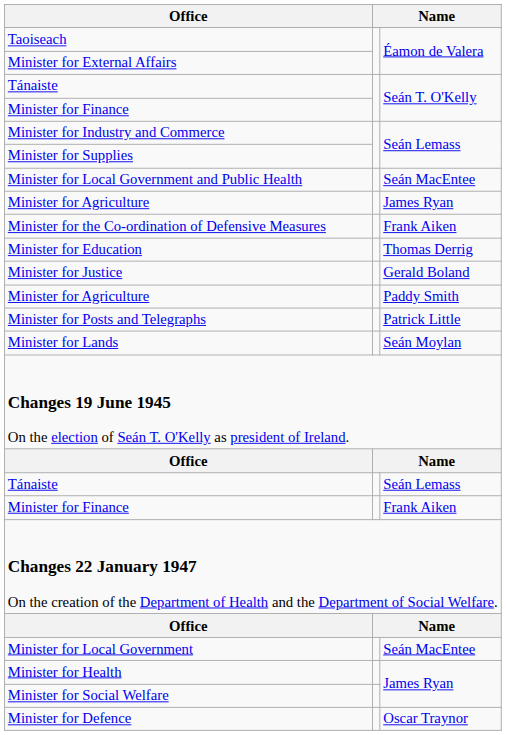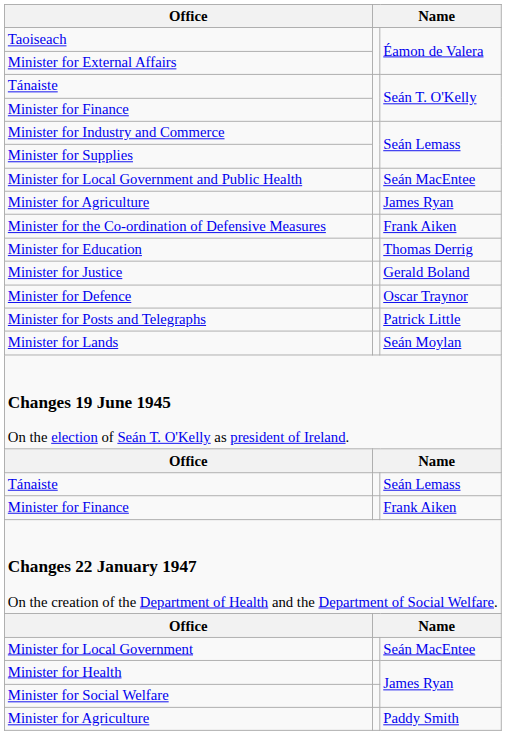rows swapped: (70, 718) <-> (79, 296)
